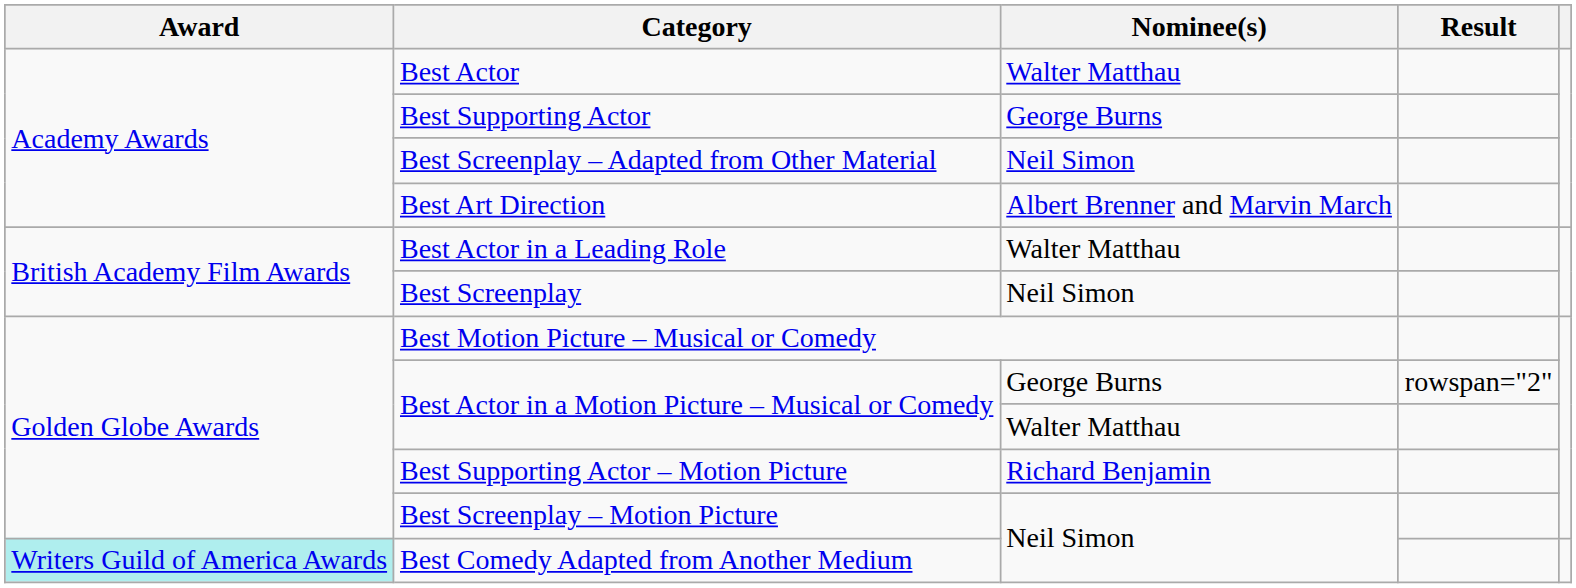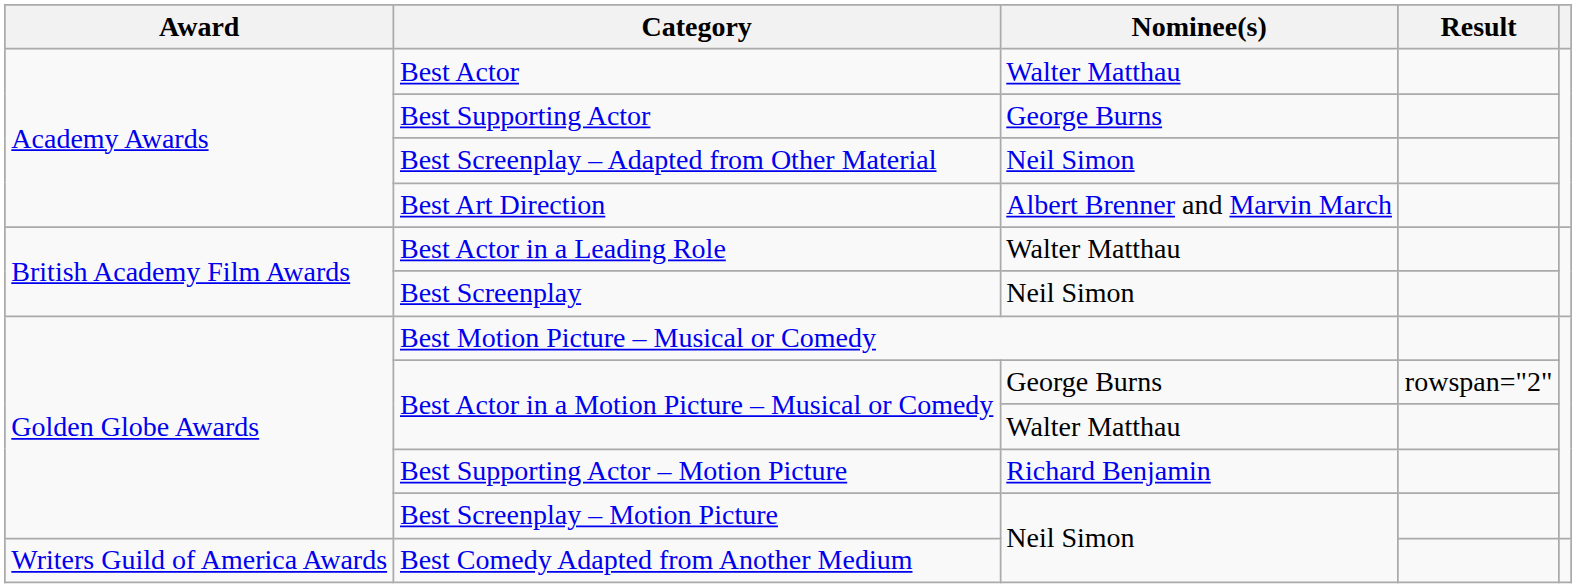(199, 559) paleturquoise background -> (199, 559) no background
